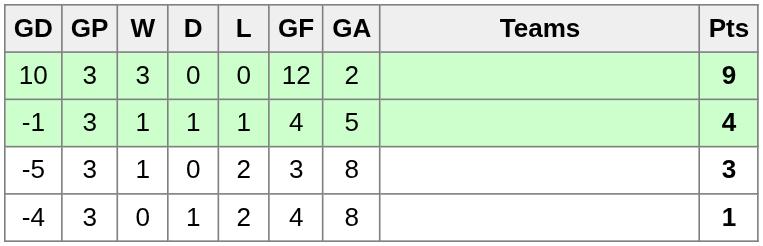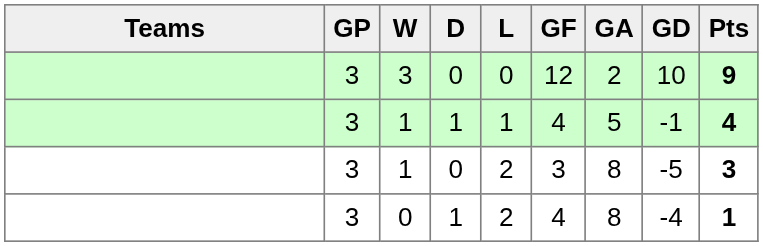columns swapped: (540, 28) <-> (33, 28)
